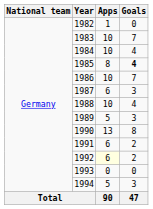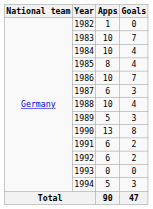(134, 64) bold -> (134, 64) normal
(108, 158) lightyellow background -> (108, 158) no background
